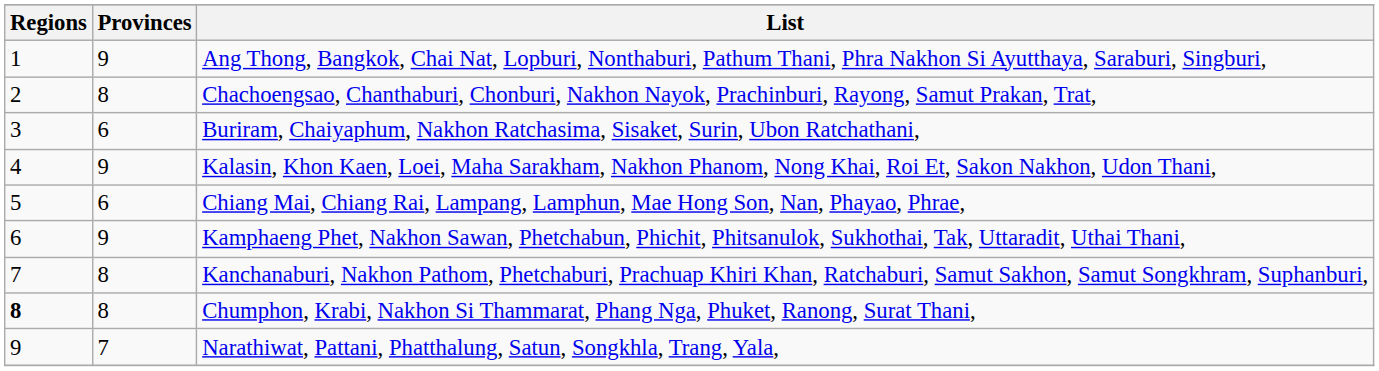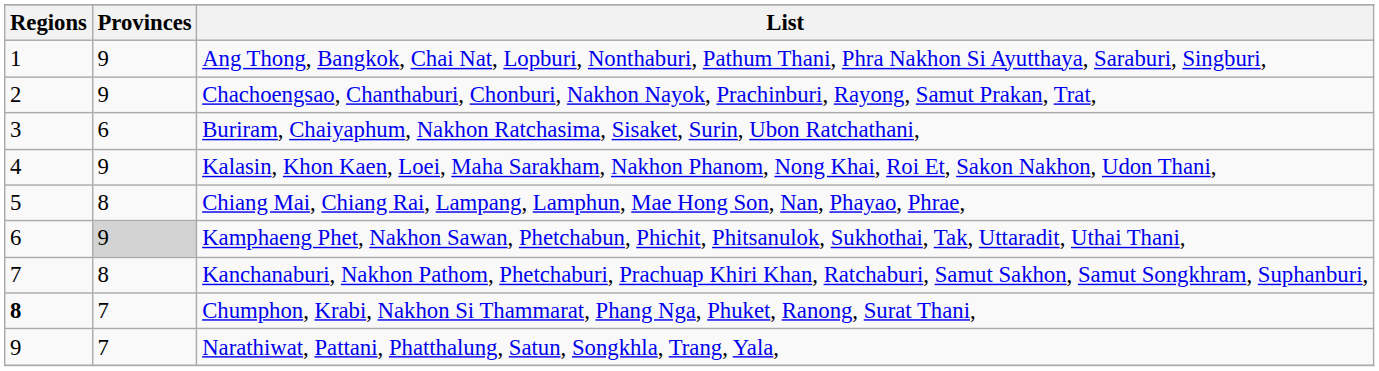(103, 94) 8 -> (103, 94) 9
(103, 202) 6 -> (103, 202) 8
(103, 238) no background -> (103, 238) lightgrey background
(103, 310) 8 -> (103, 310) 7
